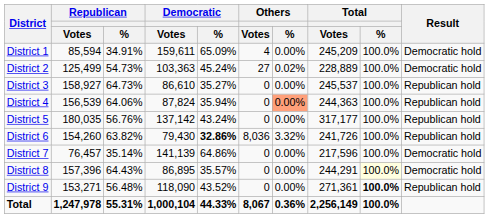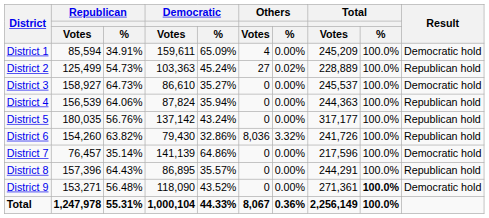(443, 68) Democratic hold -> (442, 68) Republican hold
(442, 85) Republican hold -> (443, 85) Democratic hold
(290, 102) lightsalmon background -> (290, 102) no background
(218, 136) bold -> (218, 136) normal
(381, 170) lightyellow background -> (381, 170) no background
(443, 170) Democratic hold -> (442, 170) Republican hold
(442, 187) Republican hold -> (443, 187) Democratic hold
